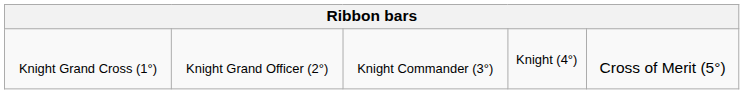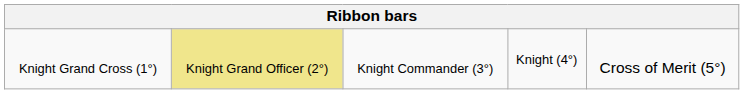(257, 68) no background -> (257, 68) khaki background
